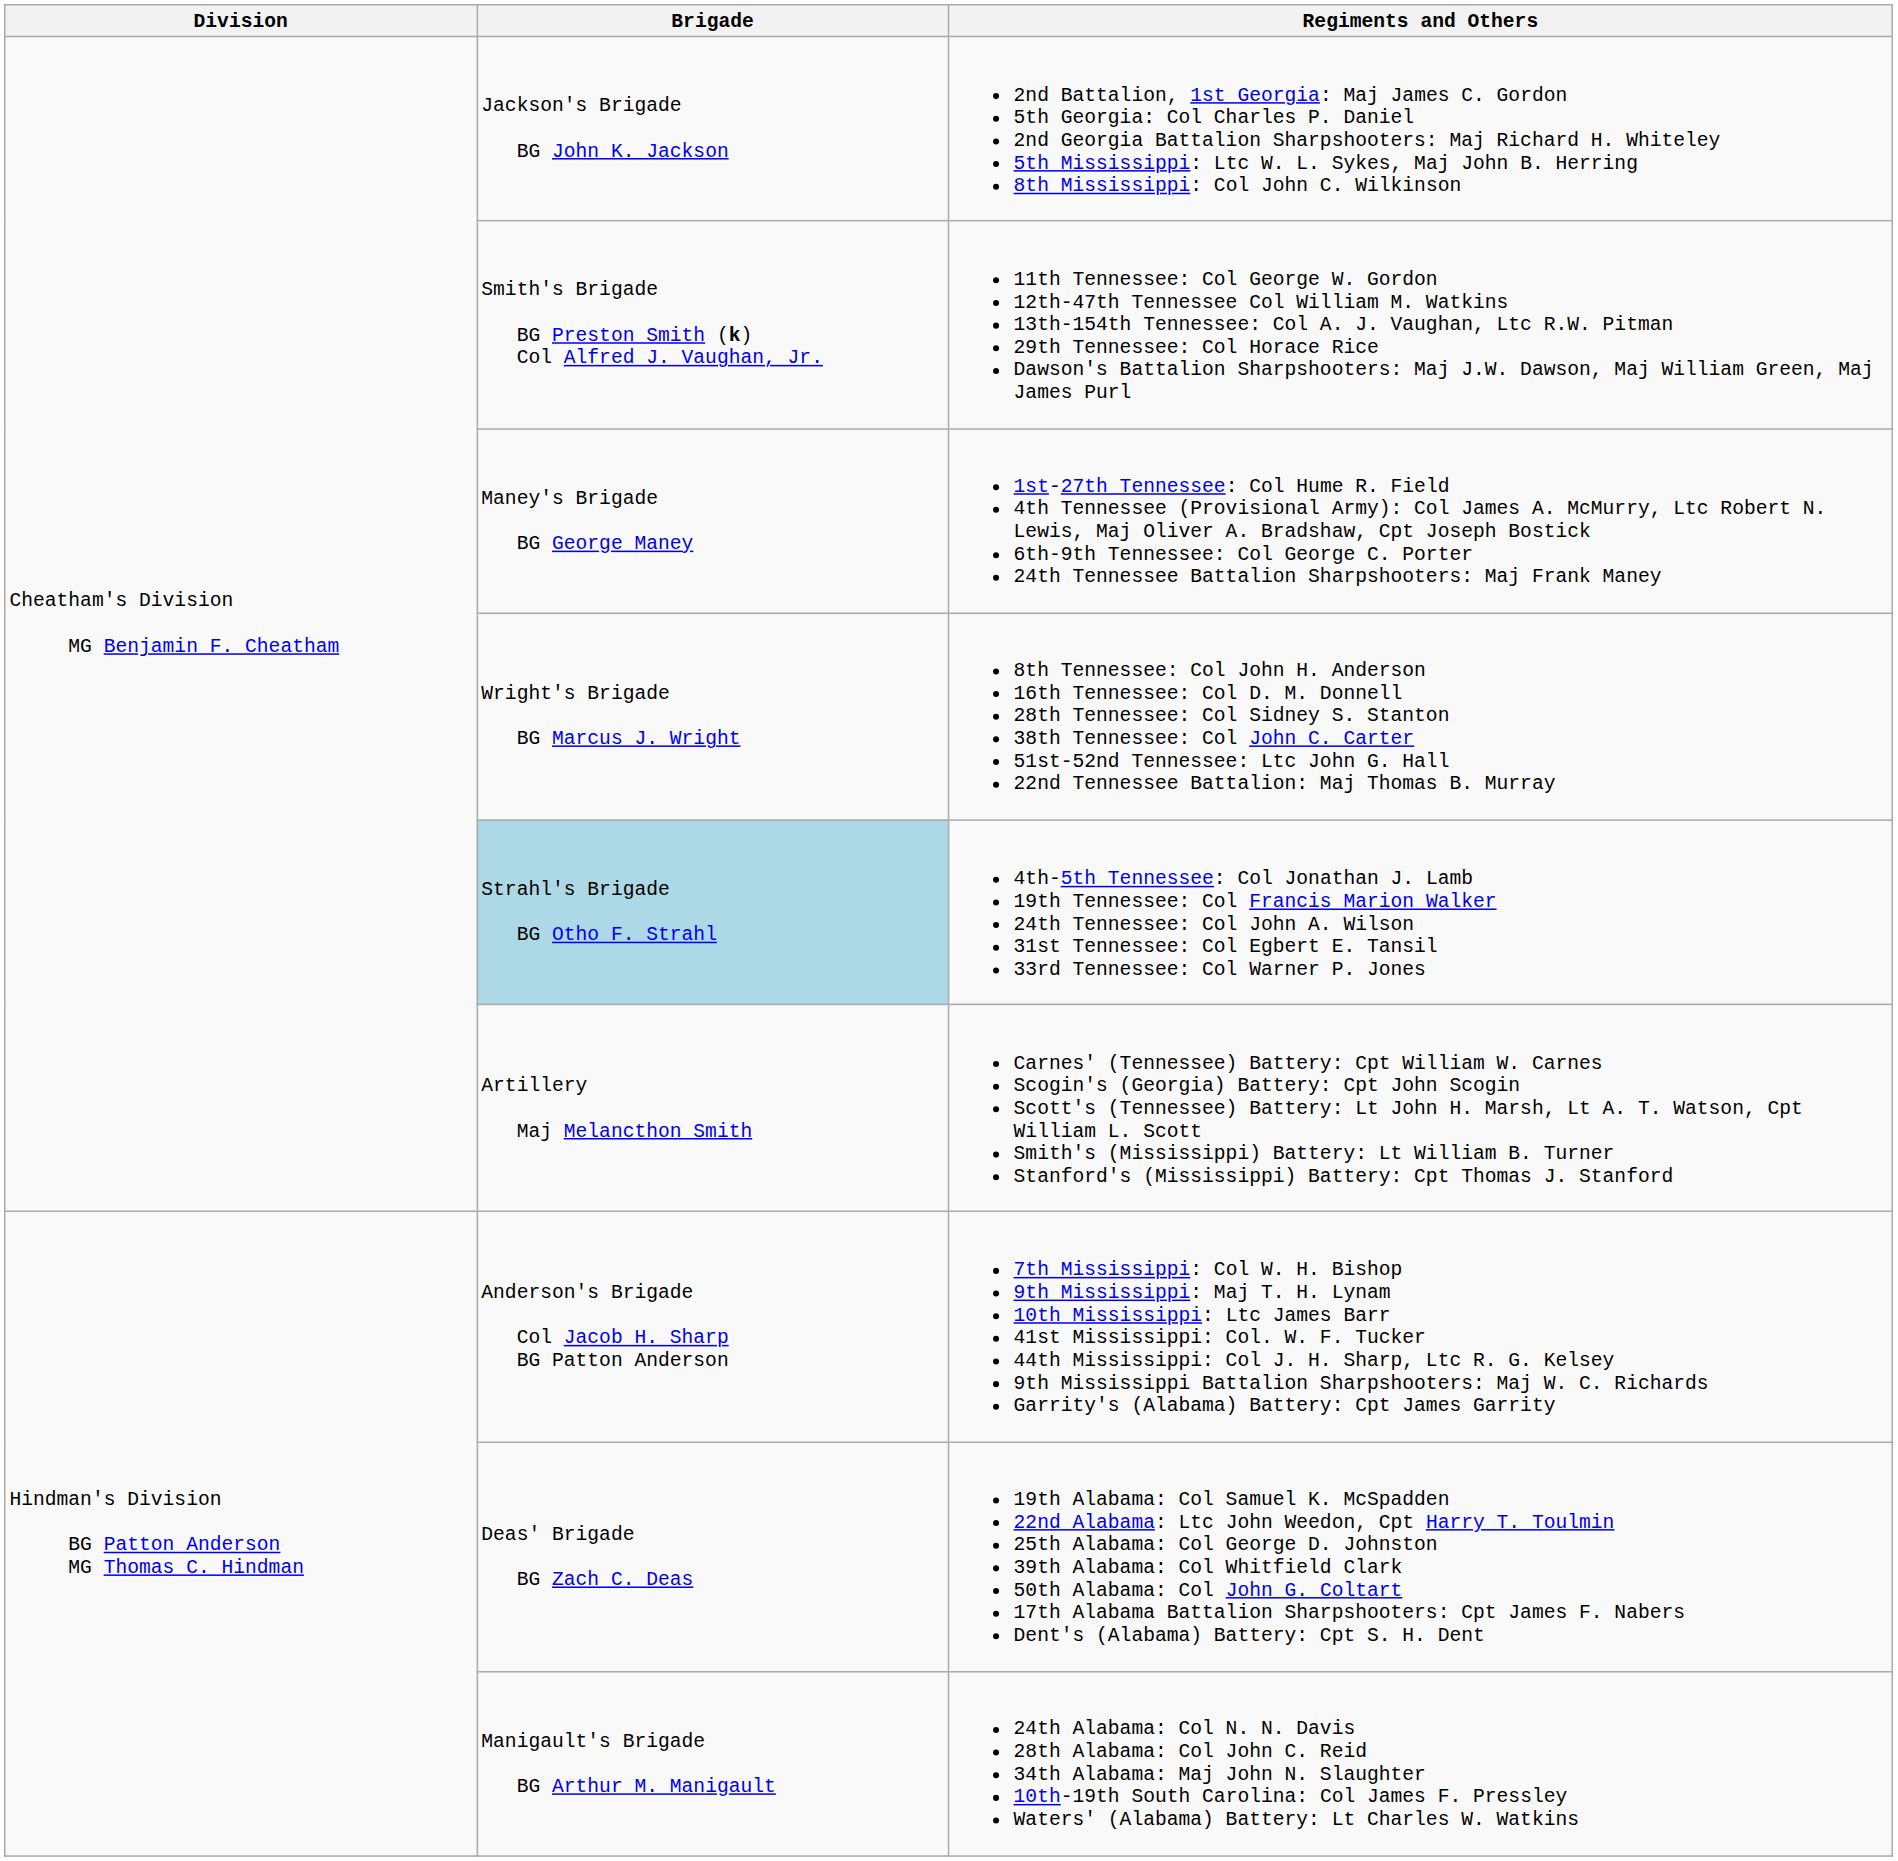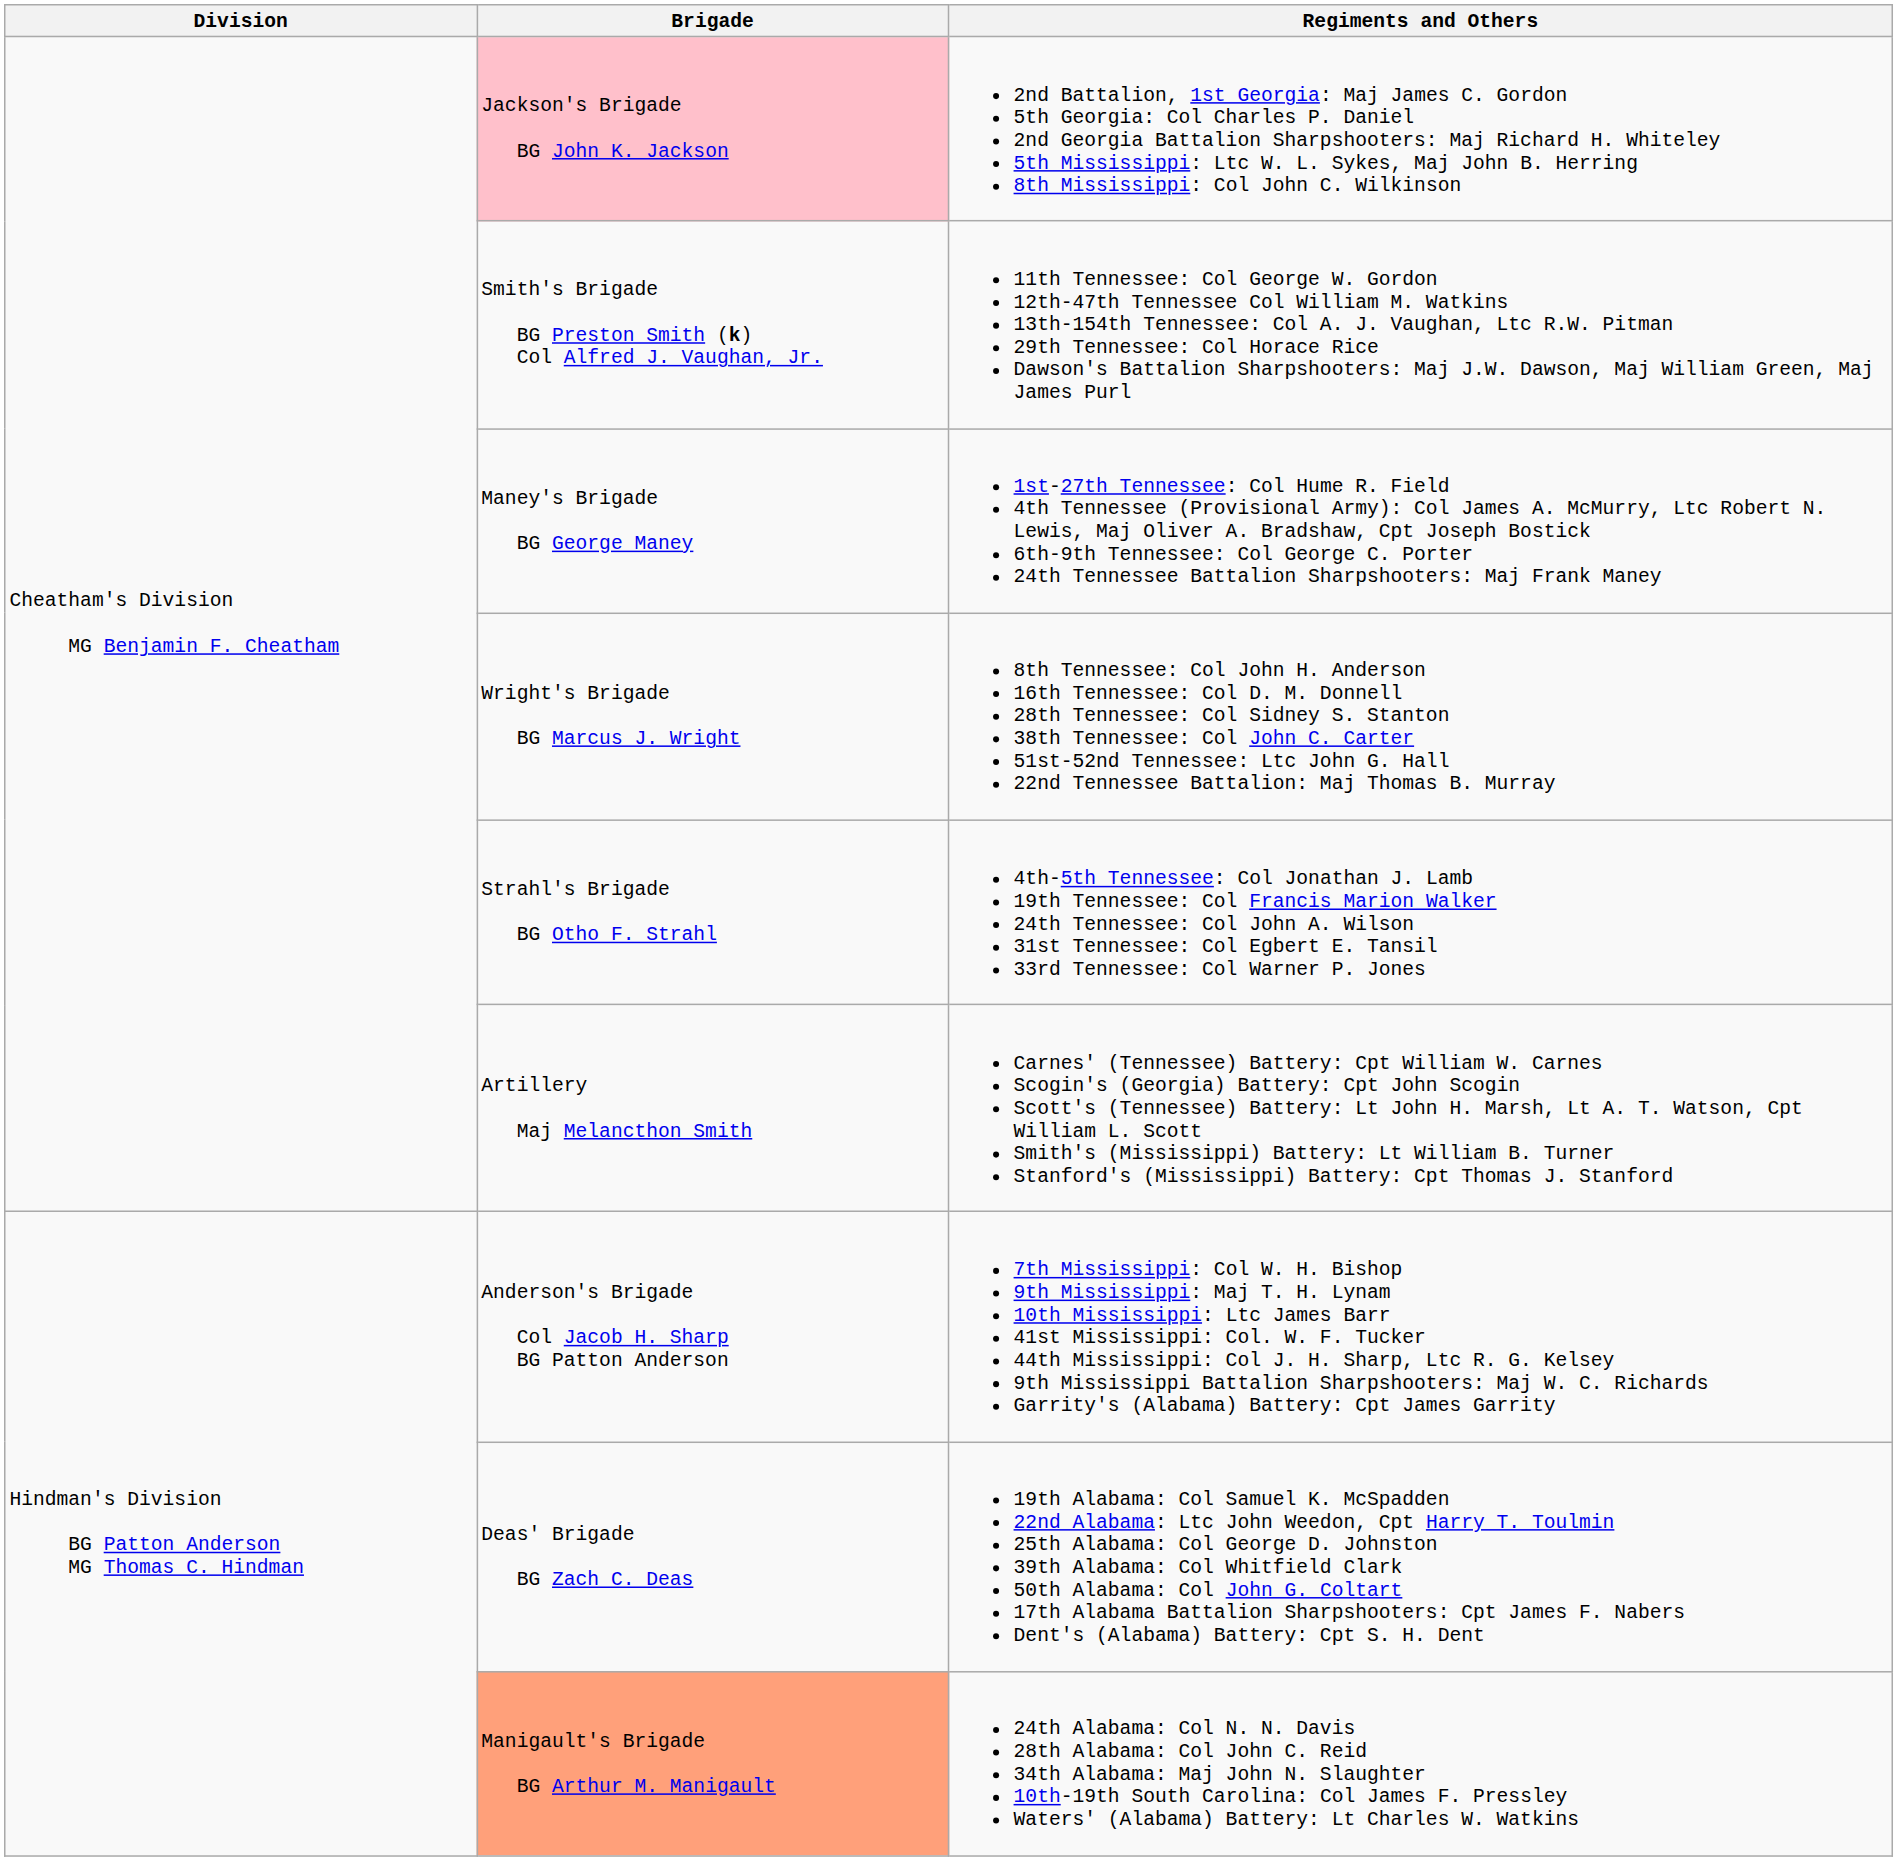(605, 129) no background -> (605, 129) pink background
(599, 912) lightblue background -> (599, 912) no background
(629, 1764) no background -> (629, 1764) lightsalmon background
